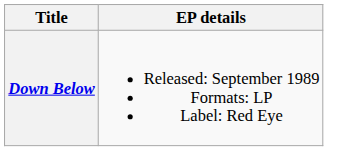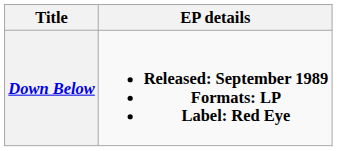(211, 97) normal -> (215, 97) bold
